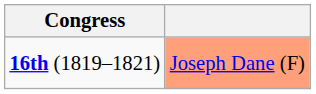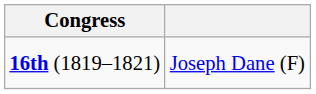(237, 63) lightsalmon background -> (237, 63) no background
